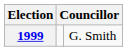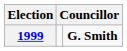(93, 35) normal -> (92, 35) bold
